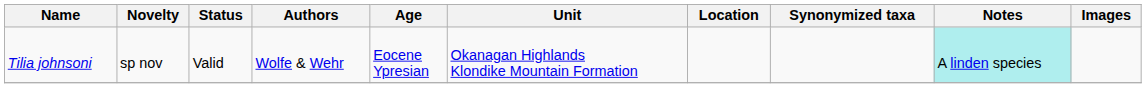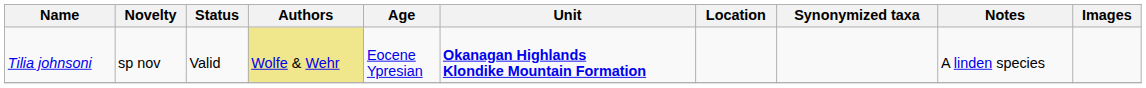(300, 63) no background -> (295, 63) khaki background
(544, 63) normal -> (545, 63) bold
(989, 63) paleturquoise background -> (993, 63) no background
